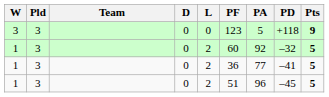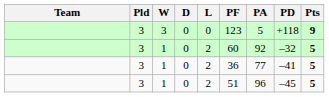columns swapped: (112, 13) <-> (16, 13)
